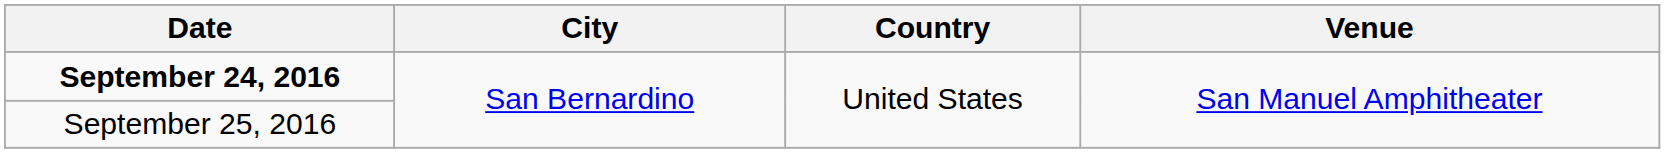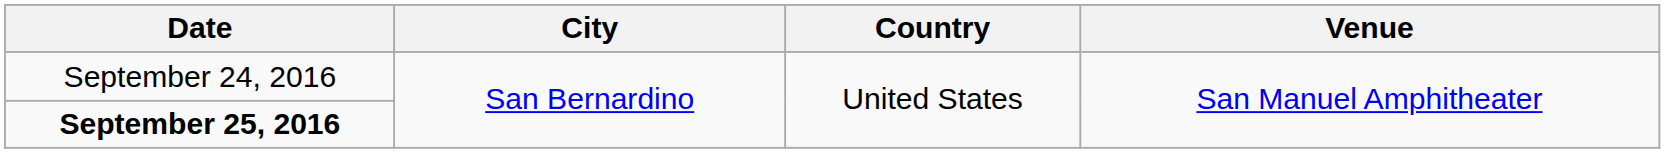(200, 76) bold -> (200, 76) normal
(200, 123) normal -> (200, 123) bold
